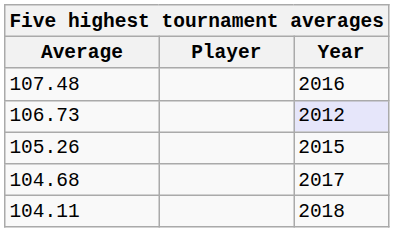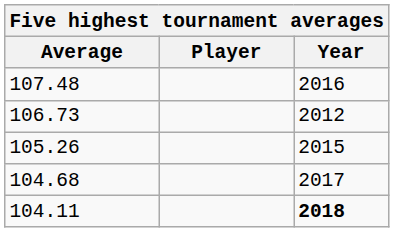(322, 116) lavender background -> (322, 116) no background
(322, 211) normal -> (322, 211) bold
